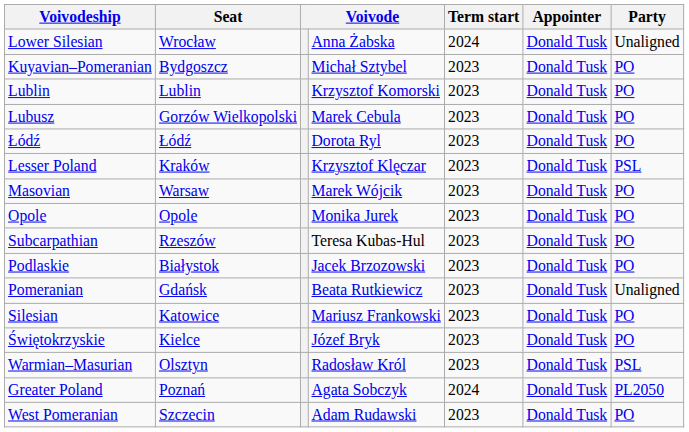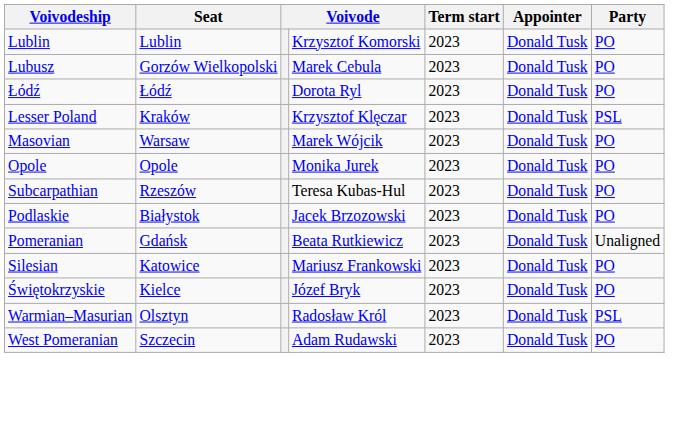- row: (55, 41)
- row: (80, 66)
- row: (55, 389)
